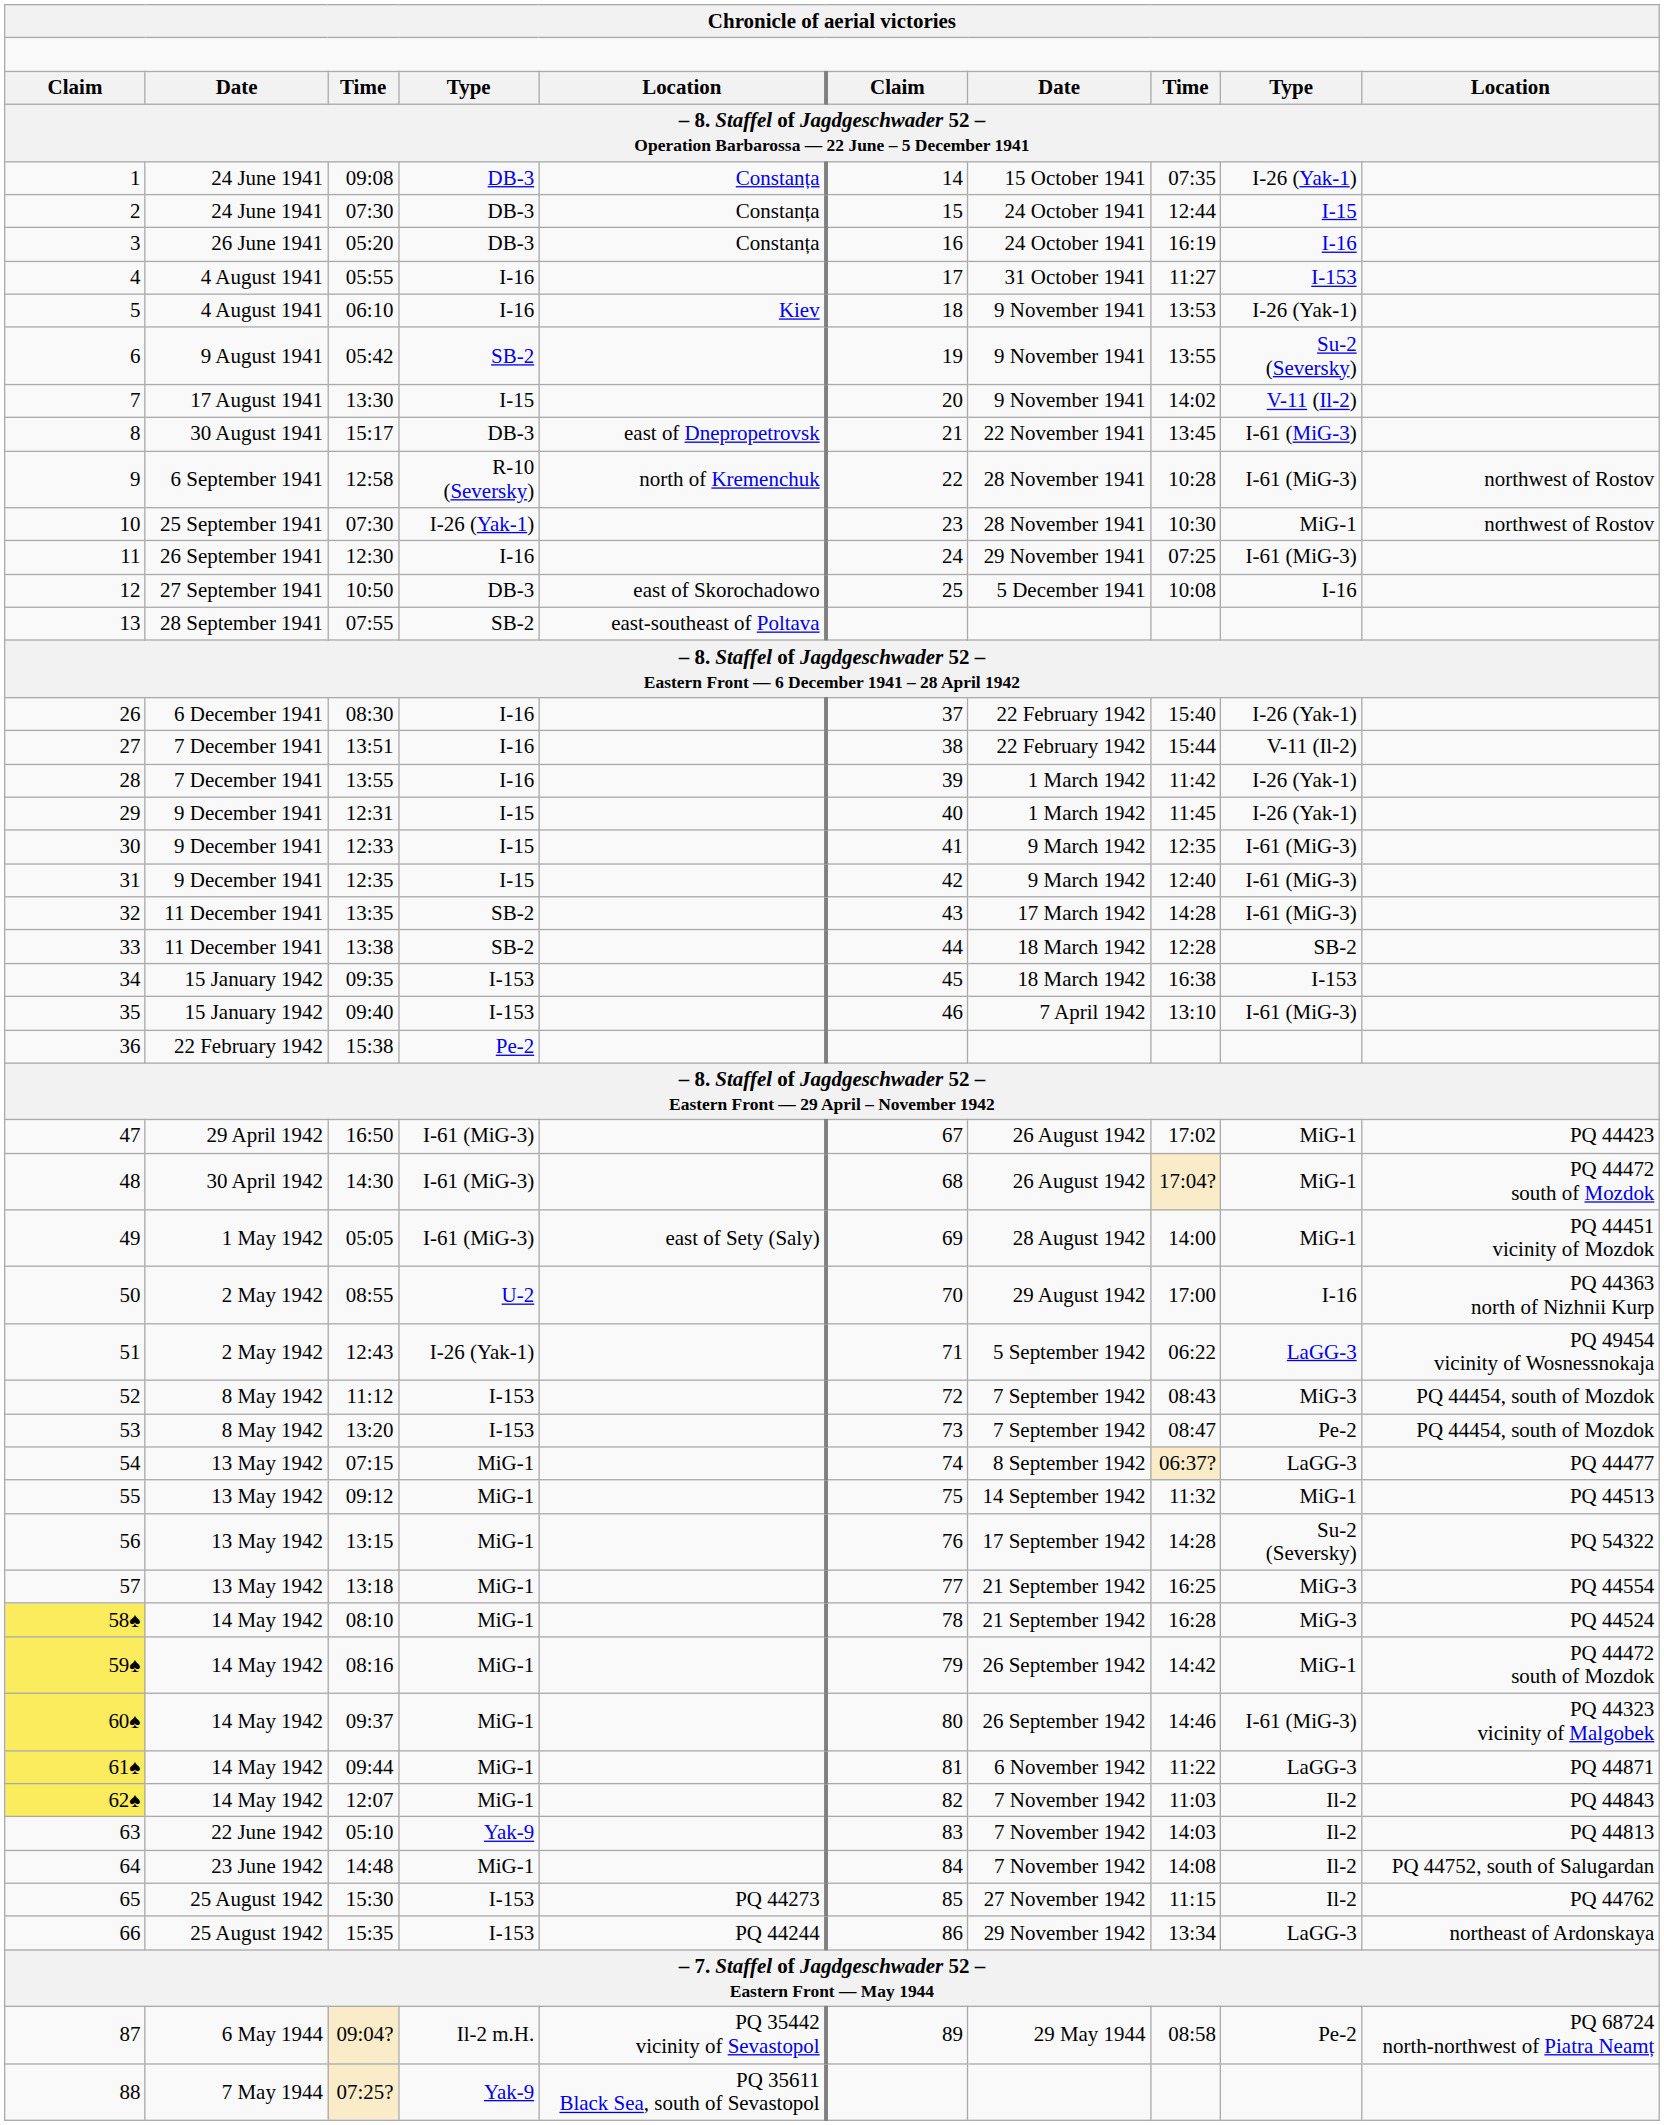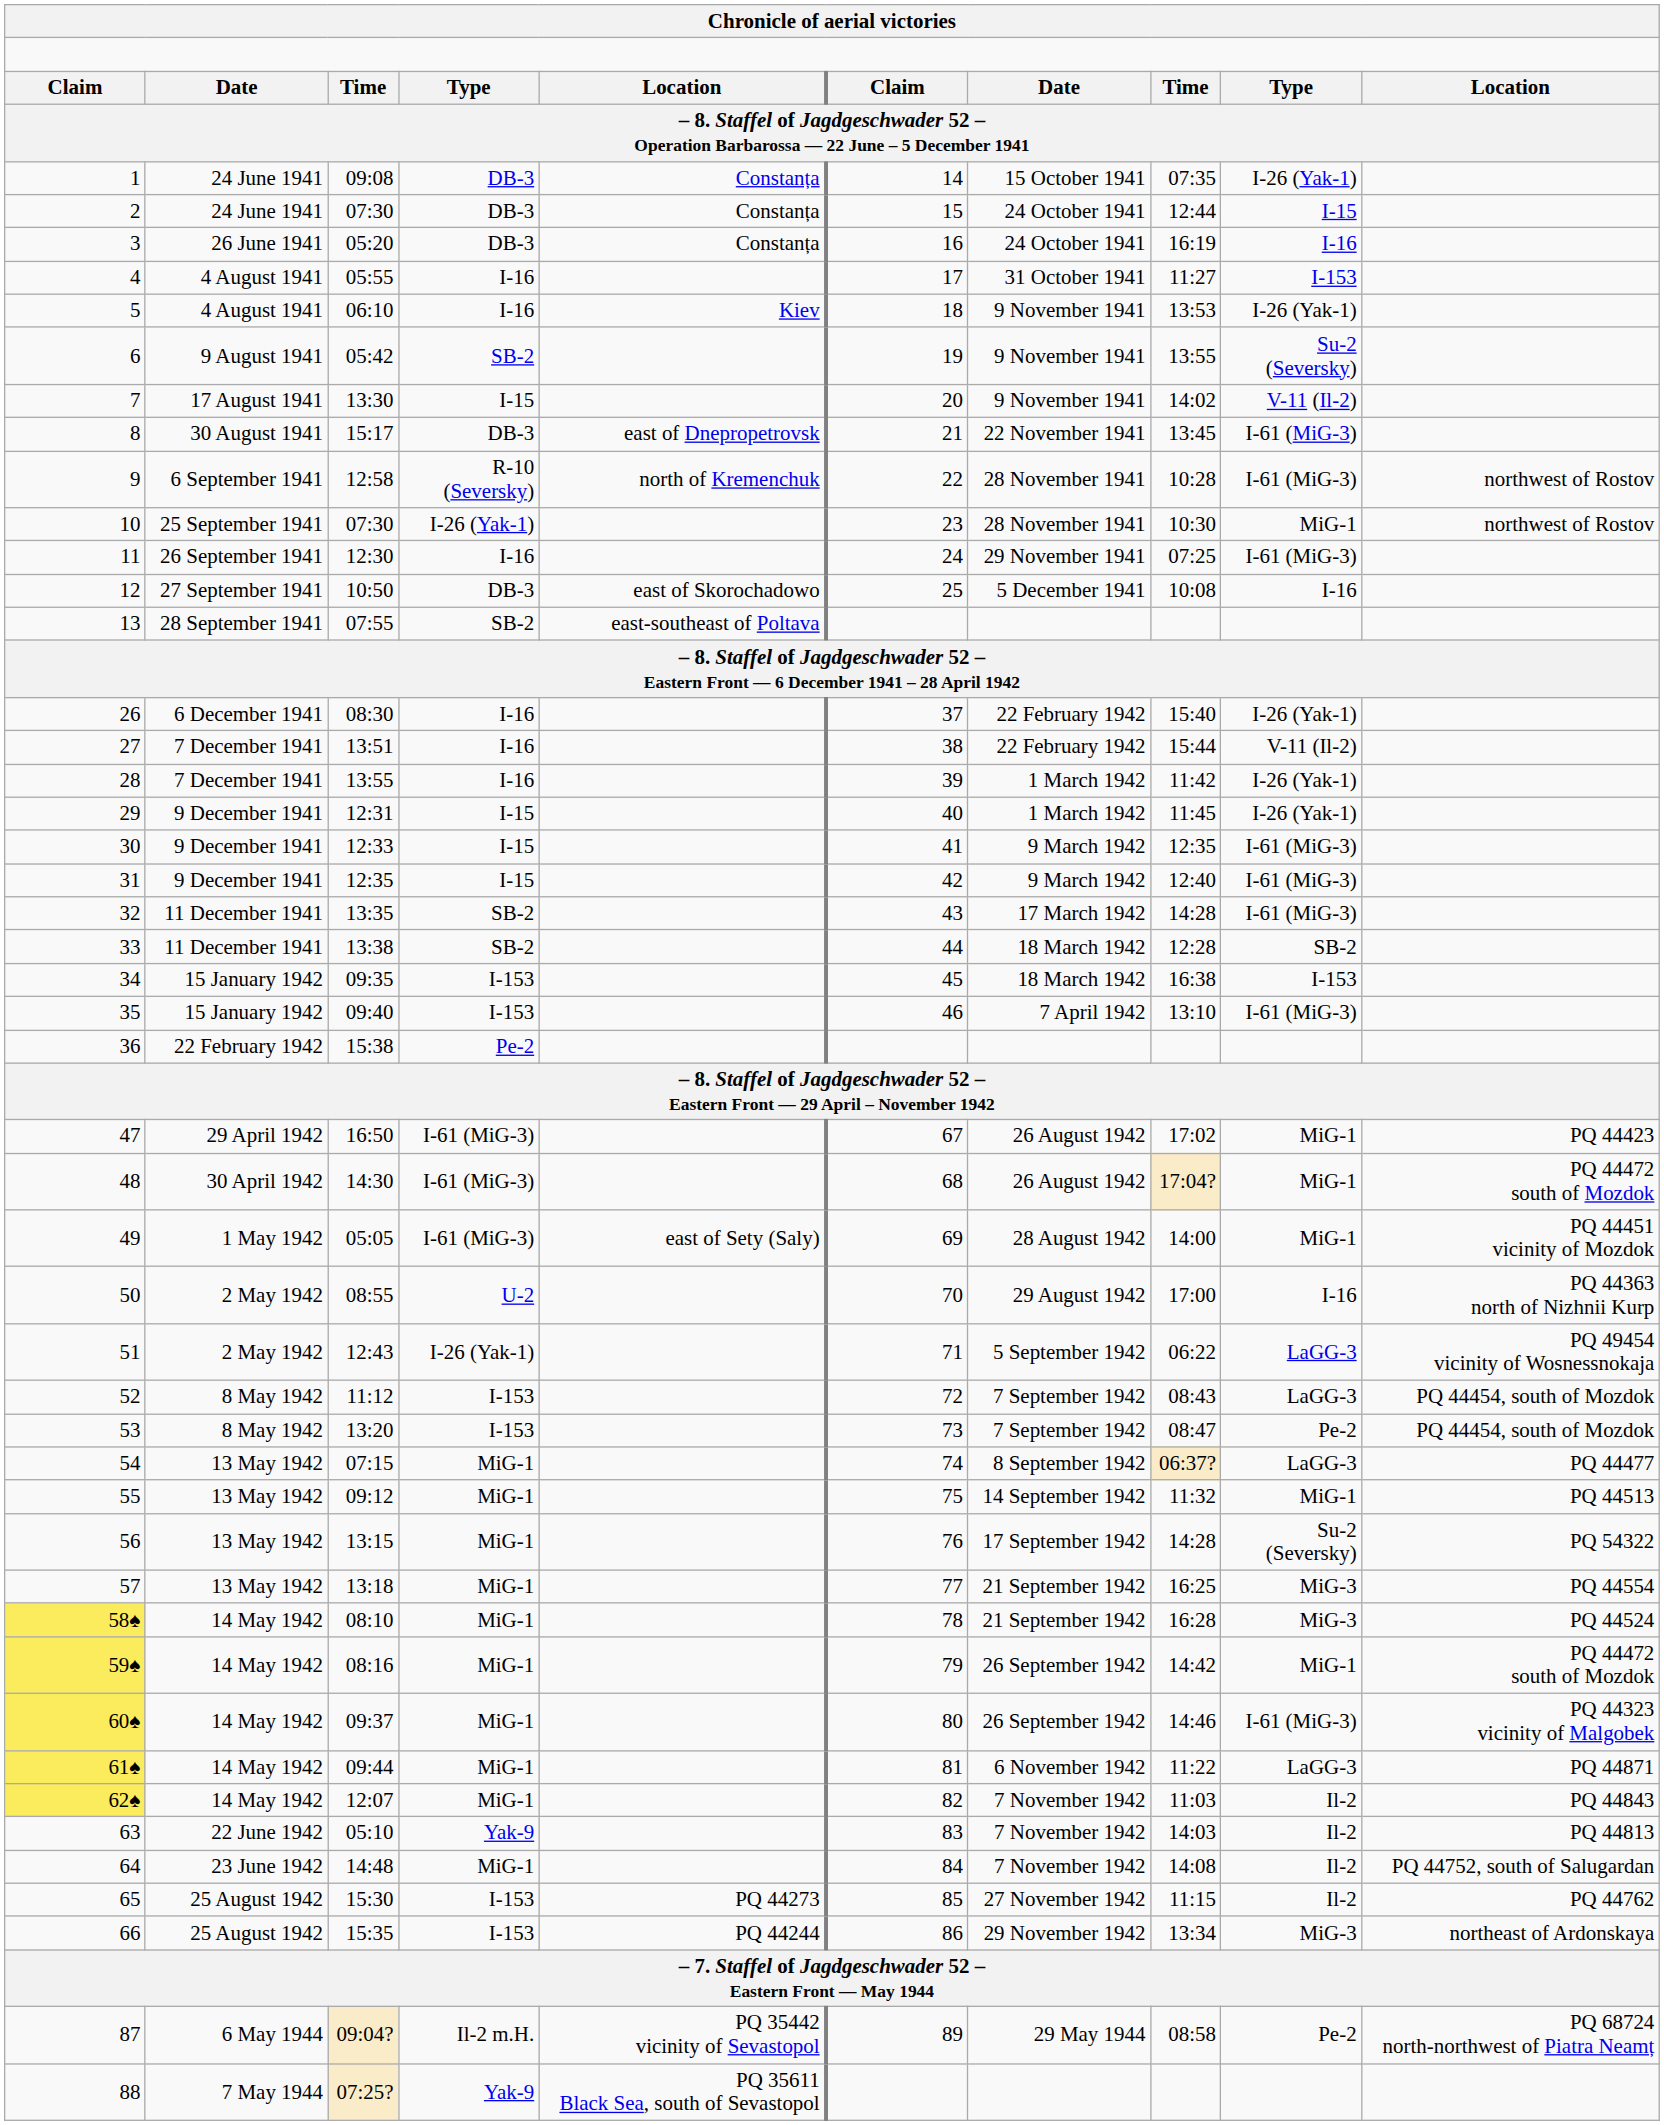(1328, 1396) MiG-3 -> (1322, 1396) LaGG-3
(1322, 1932) LaGG-3 -> (1328, 1932) MiG-3
